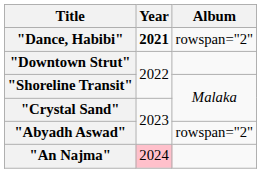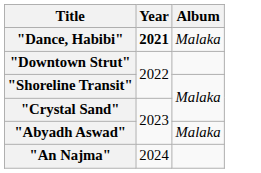(214, 39) rowspan="2" -> (198, 39) Malaka
(214, 132) rowspan="2" -> (198, 132) Malaka
(154, 156) pink background -> (154, 156) no background
